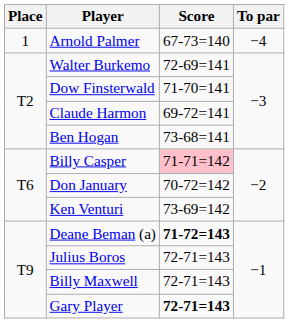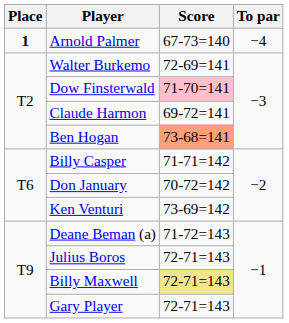(25, 40) normal -> (25, 40) bold
(196, 88) no background -> (196, 88) pink background
(196, 137) no background -> (196, 137) lightsalmon background
(196, 161) pink background -> (196, 161) no background
(196, 233) bold -> (196, 233) normal
(196, 281) no background -> (196, 281) khaki background
(196, 305) bold -> (196, 305) normal
